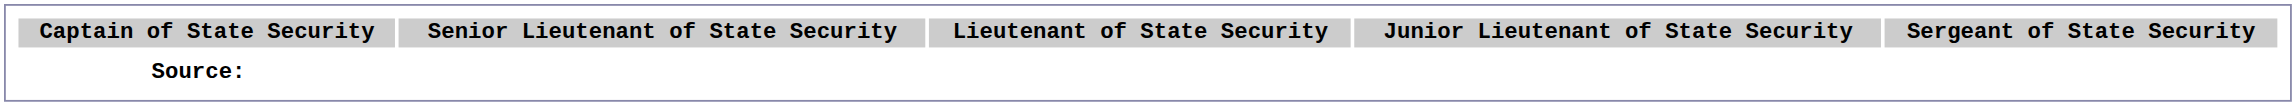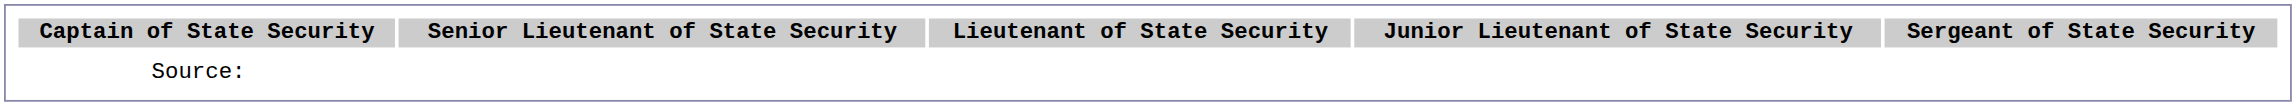(199, 73) bold -> (199, 73) normal
